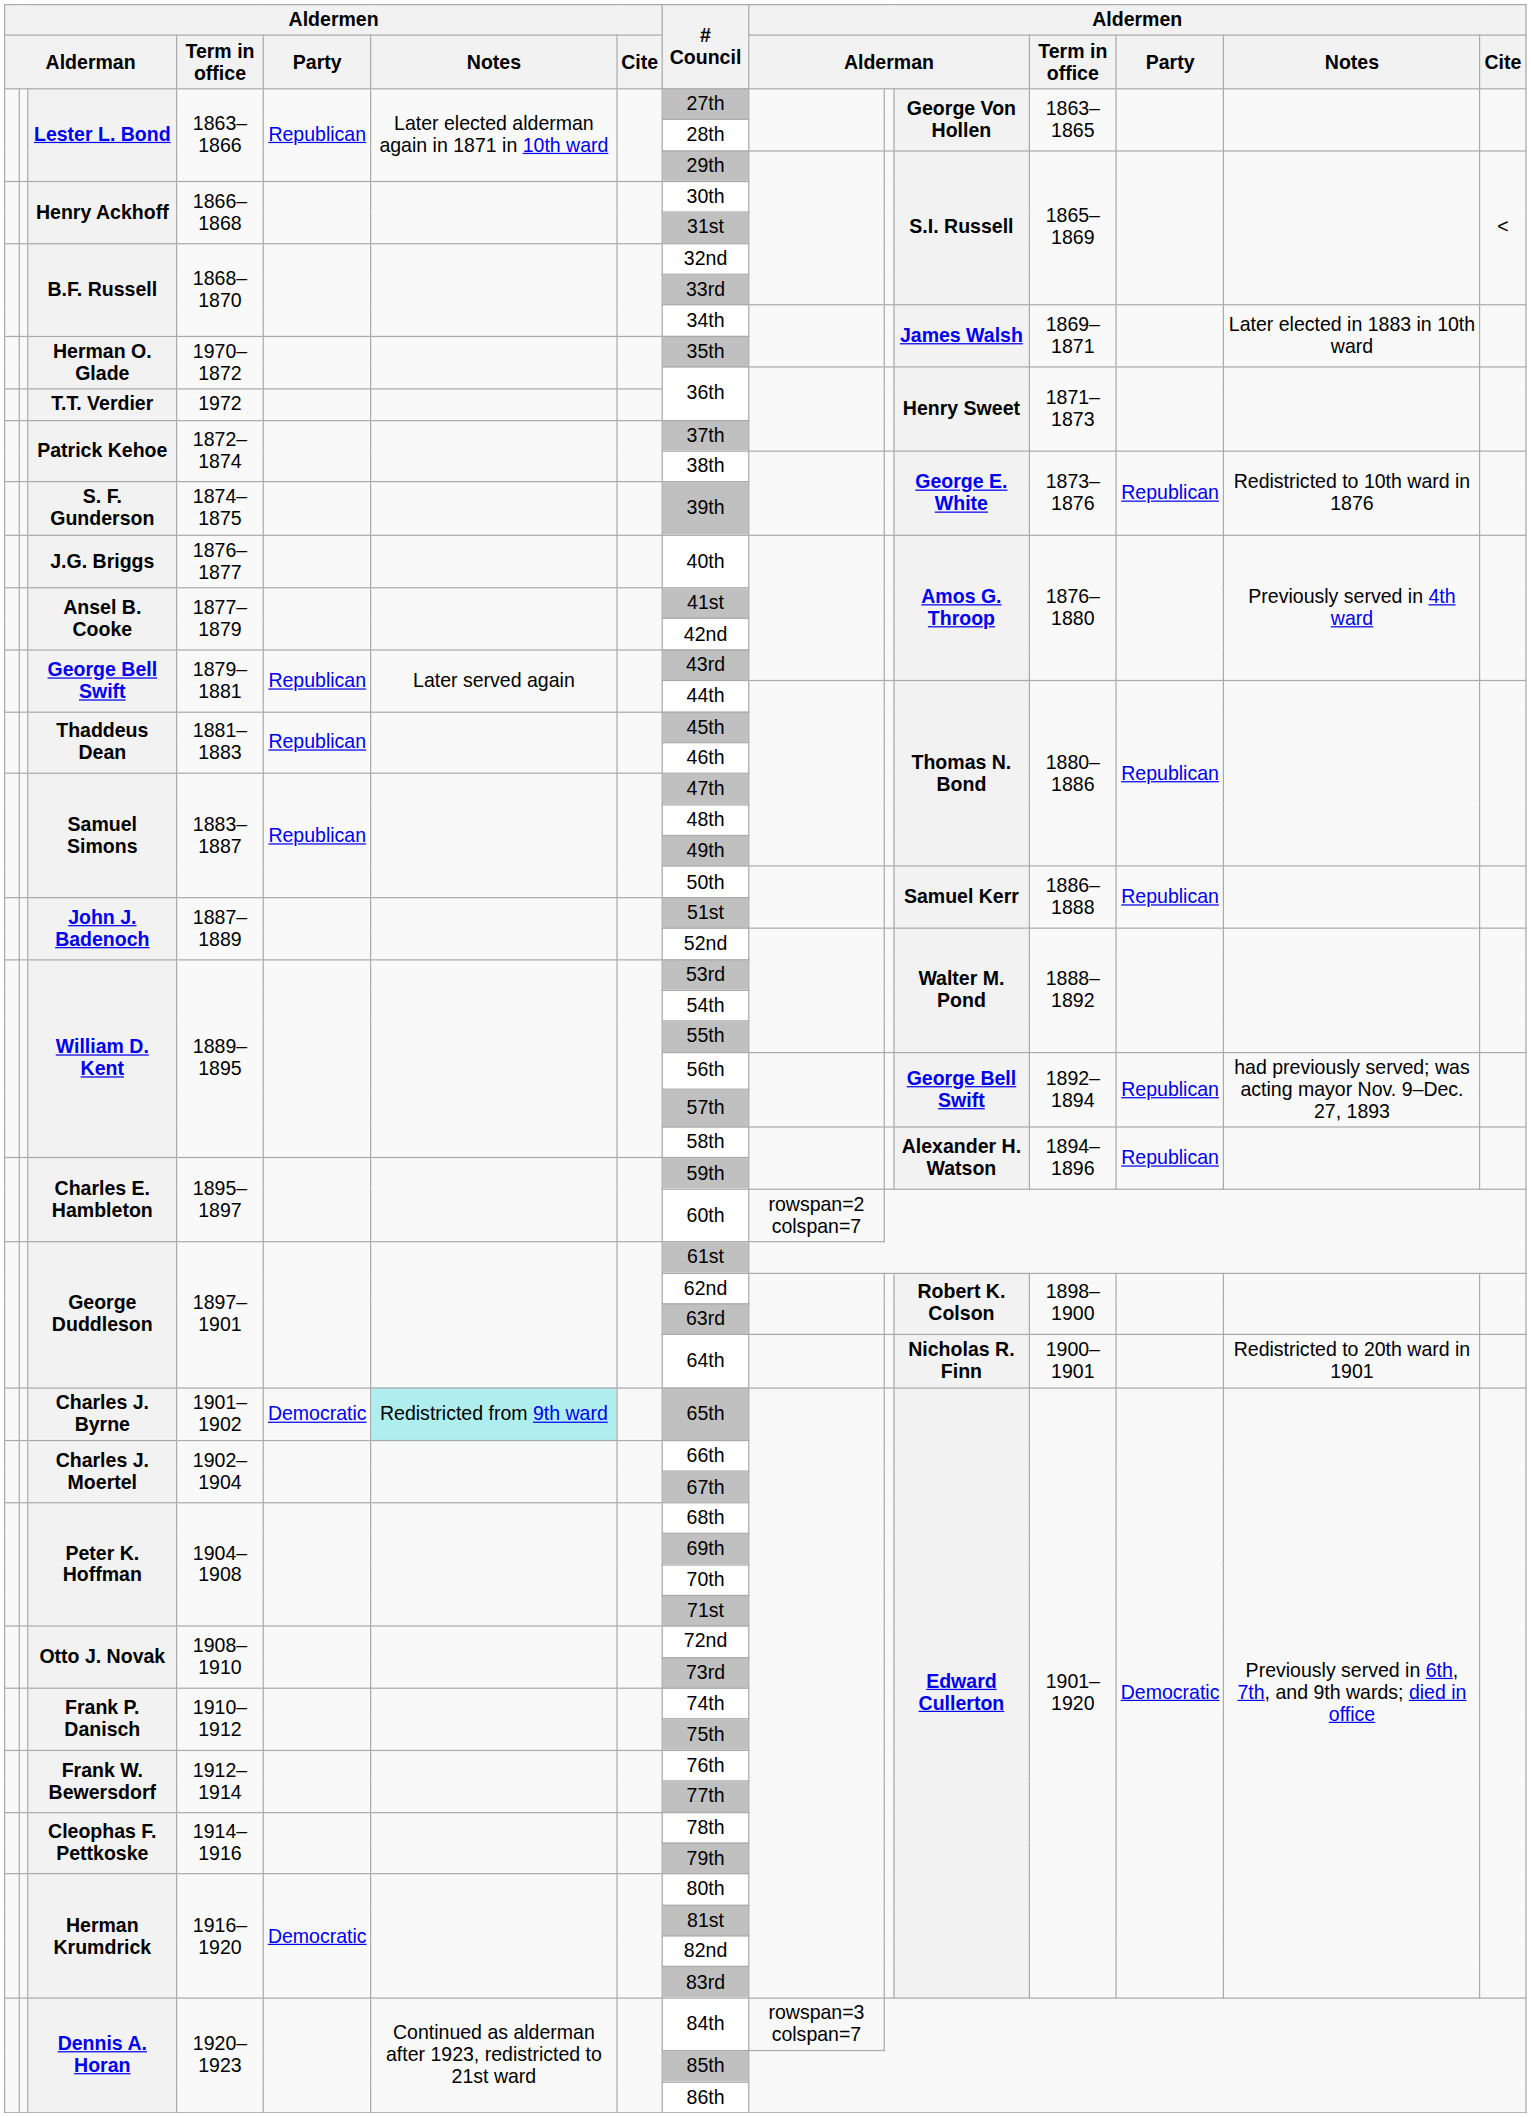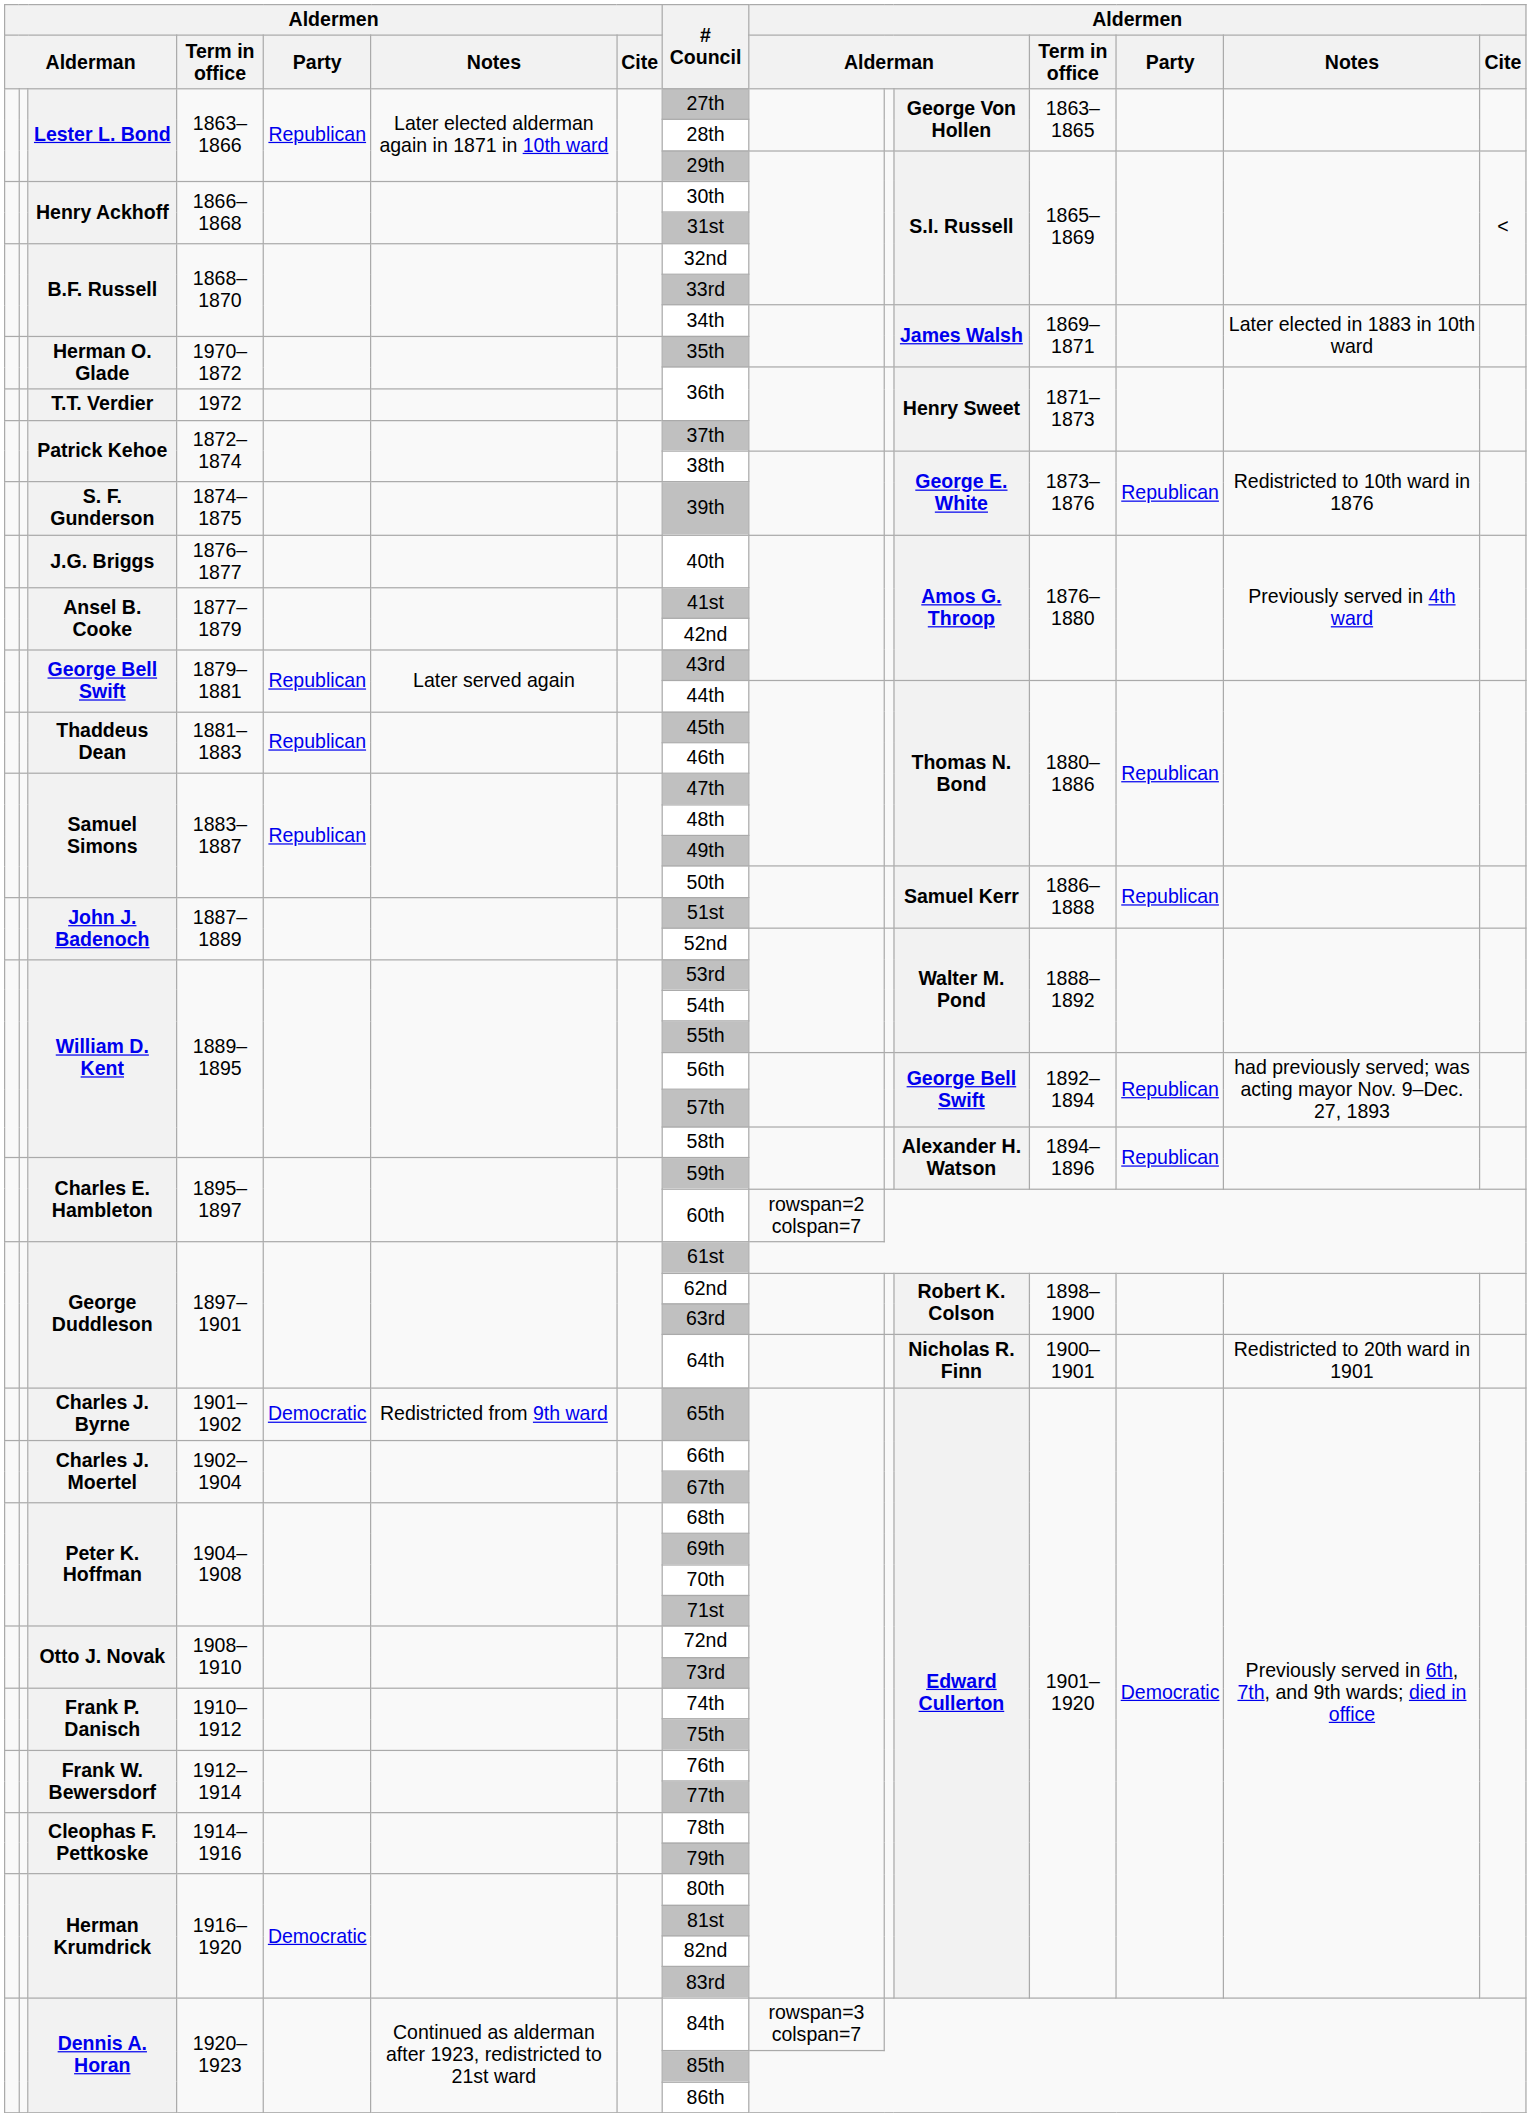(494, 1413) paleturquoise background -> (494, 1413) no background
